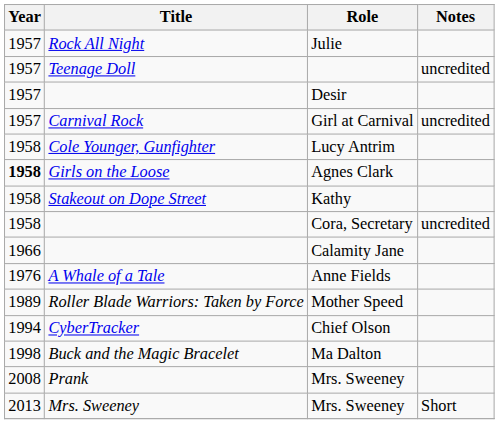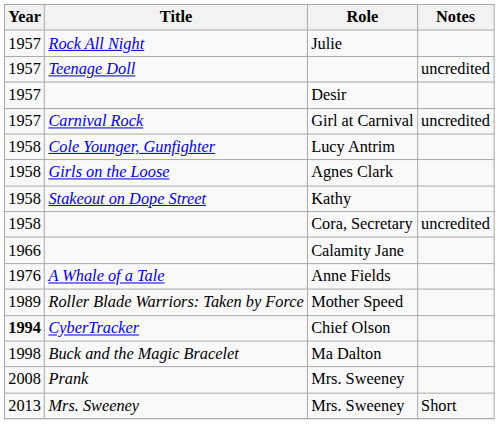(25, 172) bold -> (25, 172) normal
(25, 328) normal -> (25, 328) bold
